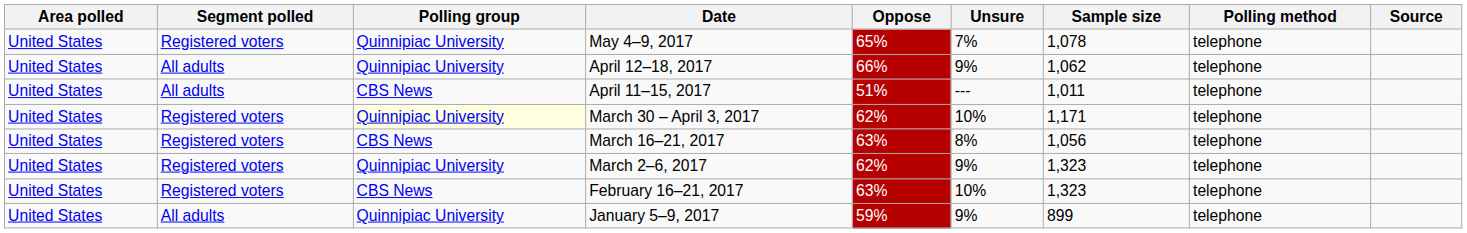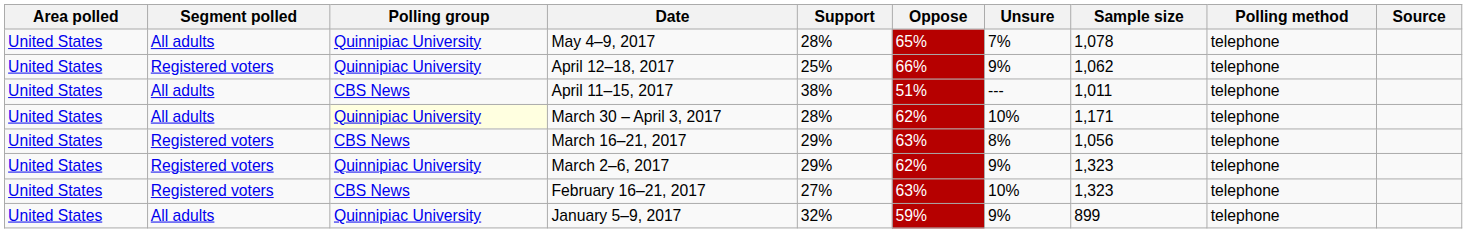+ column: (845, 16)
(222, 41) Registered voters -> (183, 41) All adults
(193, 66) All adults -> (212, 66) Registered voters
(222, 116) Registered voters -> (183, 116) All adults
